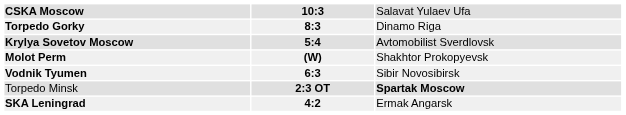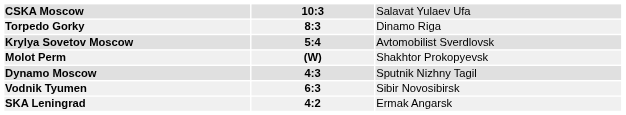+ row: (51, 73)
- row: (42, 88)
